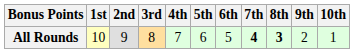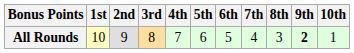(254, 37) bold -> (254, 37) normal
(279, 37) bold -> (279, 37) normal
(304, 37) normal -> (304, 37) bold
